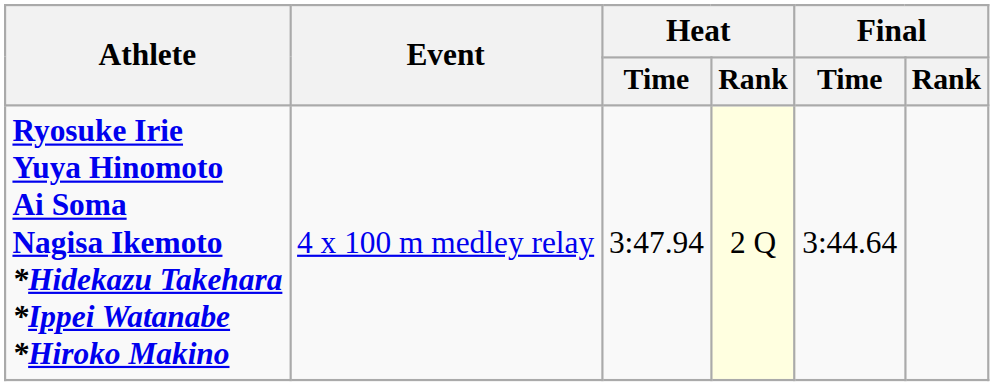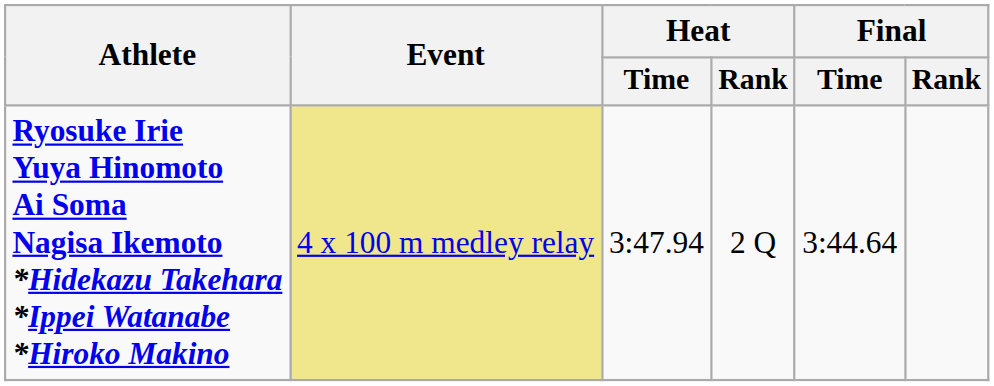(446, 242) no background -> (446, 242) khaki background
(753, 242) lightyellow background -> (753, 242) no background
